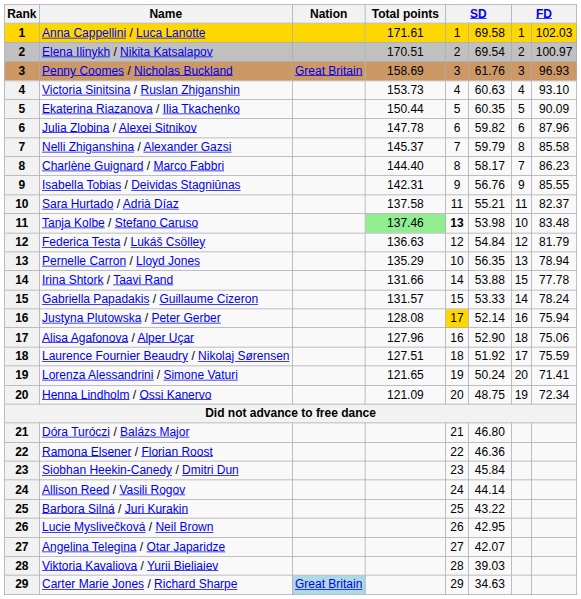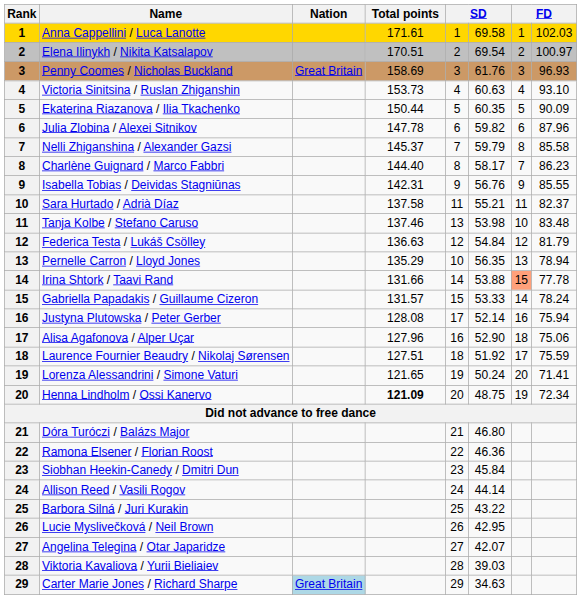(405, 223) lightgreen background -> (405, 223) no background
(457, 223) bold -> (457, 223) normal
(521, 280) no background -> (521, 280) lightsalmon background
(457, 318) gold background -> (457, 318) no background
(405, 394) normal -> (405, 394) bold
